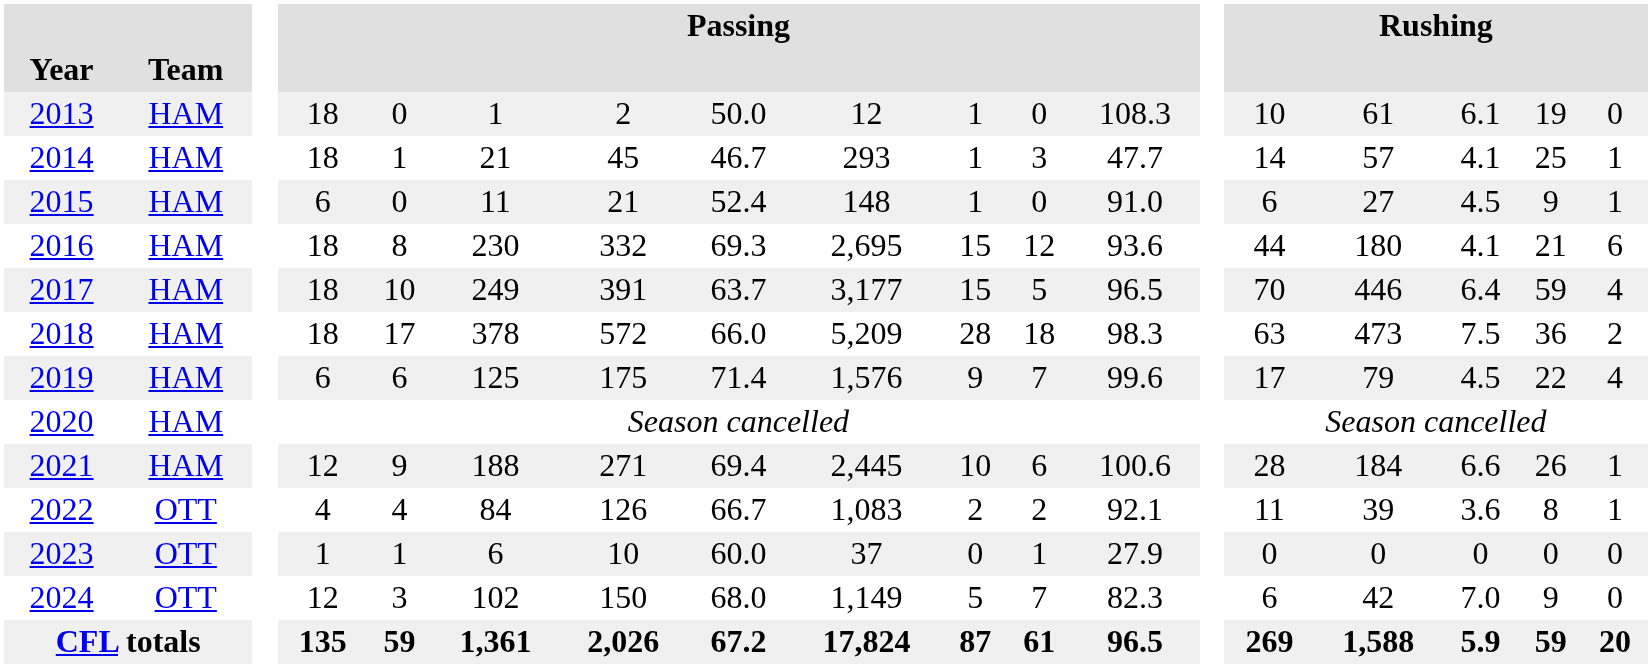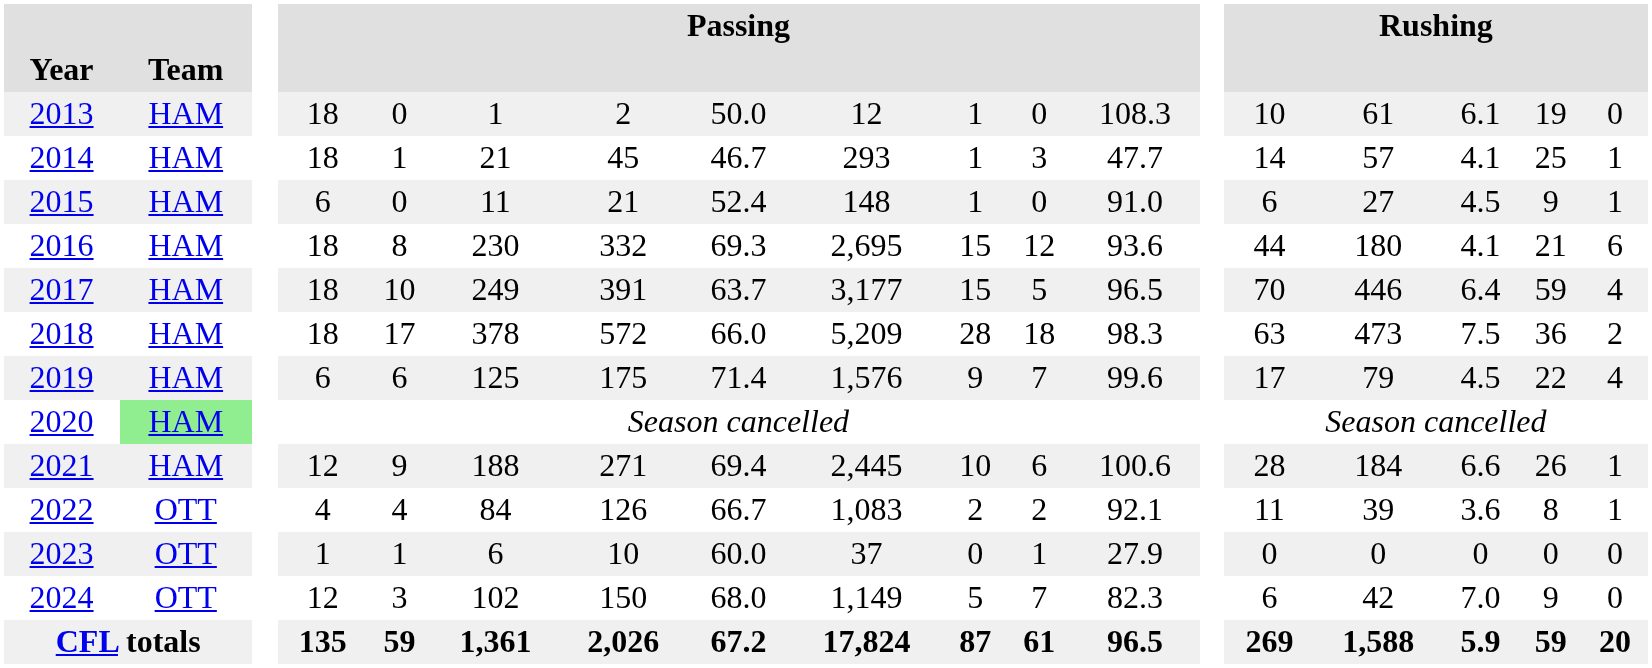(186, 421) no background -> (186, 421) lightgreen background
